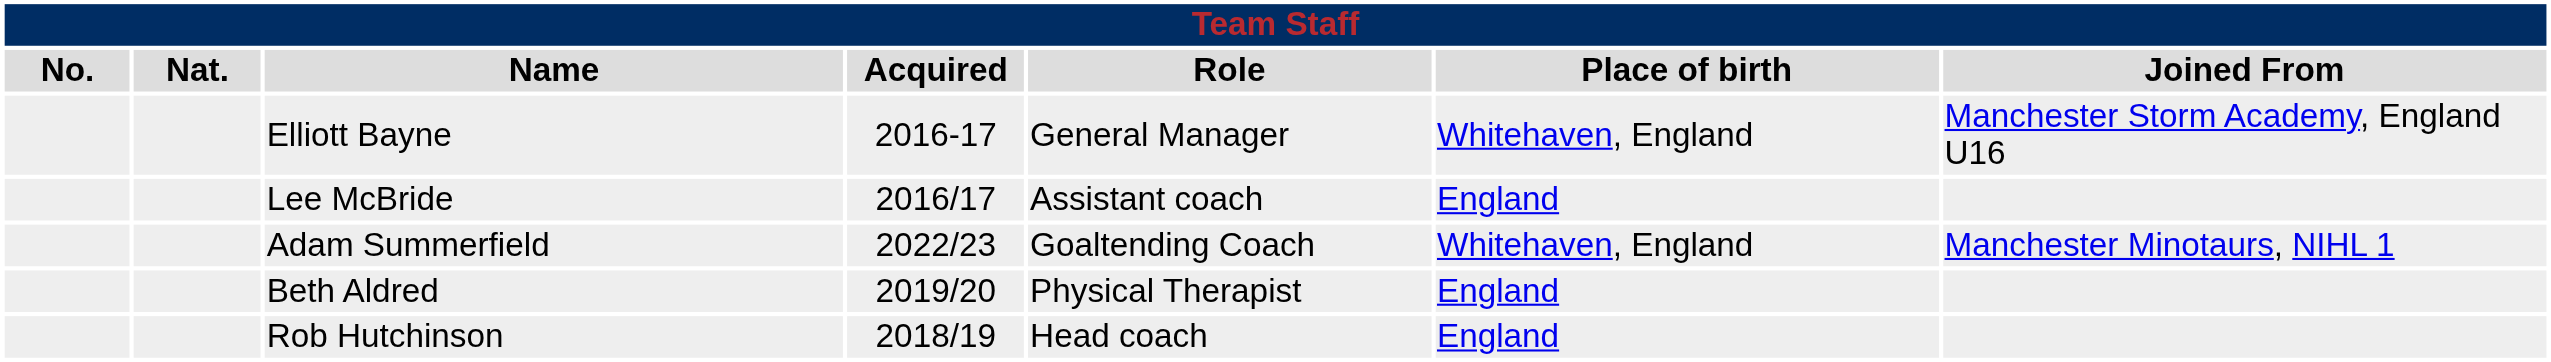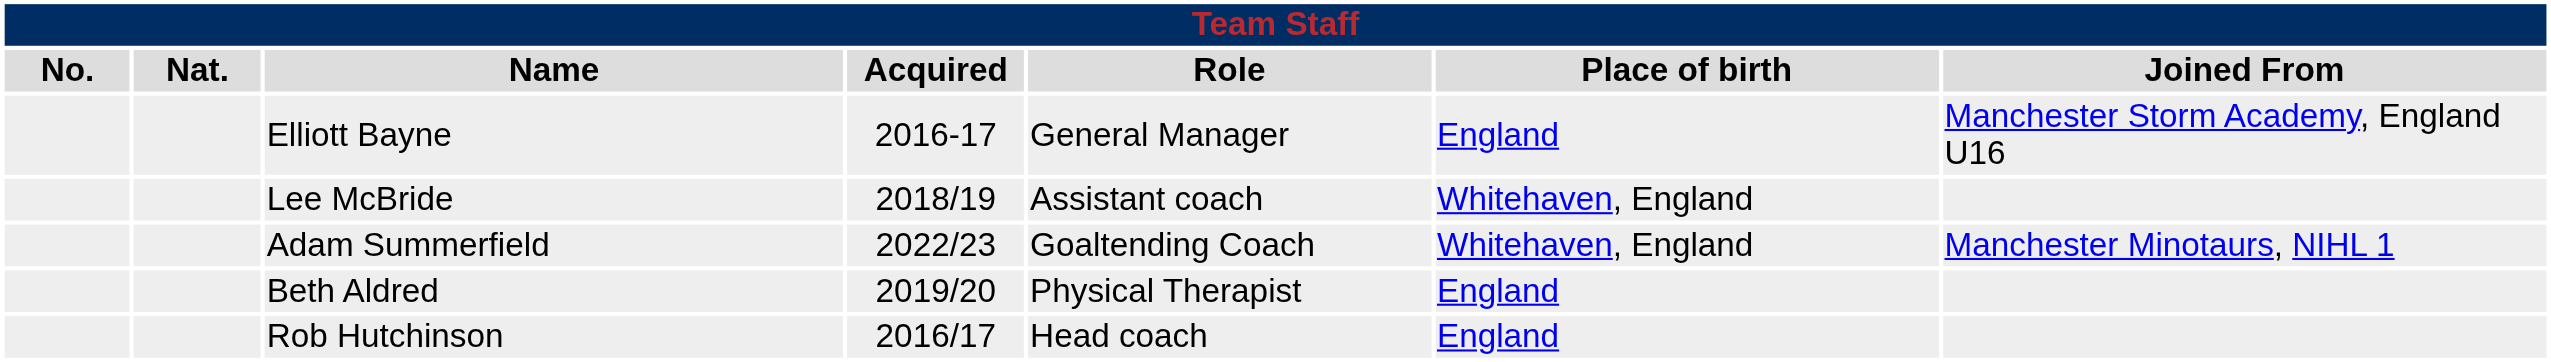(1595, 134) Whitehaven, England -> (1498, 134) England
(936, 199) 2016/17 -> (936, 199) 2018/19
(1498, 199) England -> (1595, 199) Whitehaven, England
(936, 336) 2018/19 -> (936, 336) 2016/17
